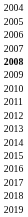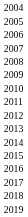(14, 62) bold -> (14, 62) normal
